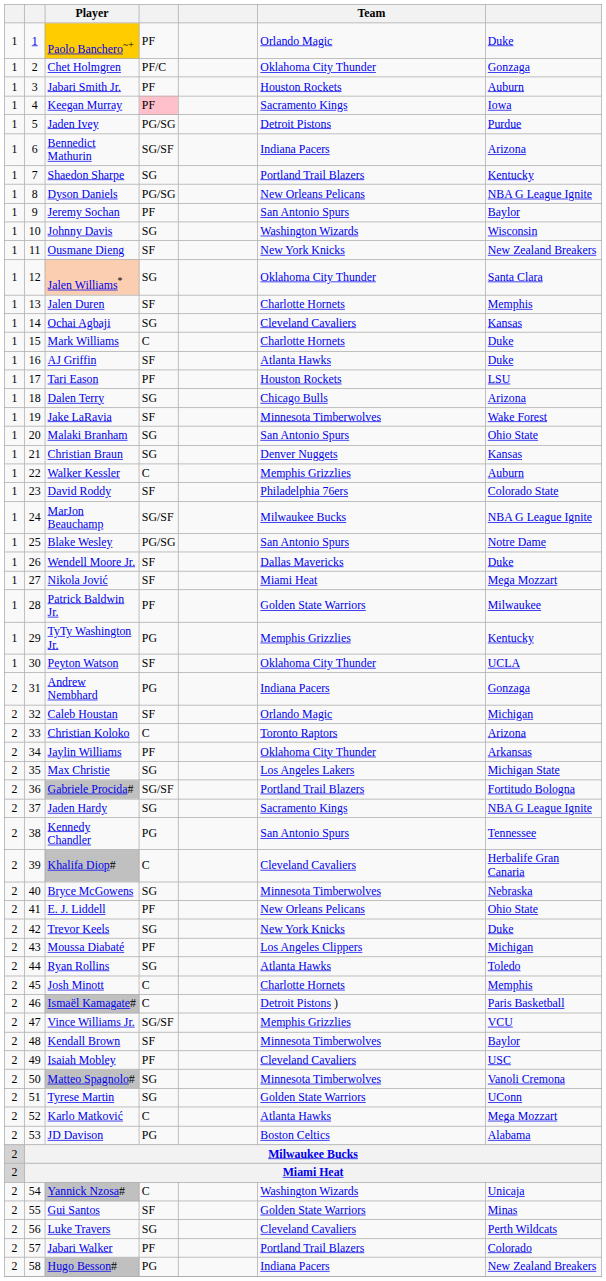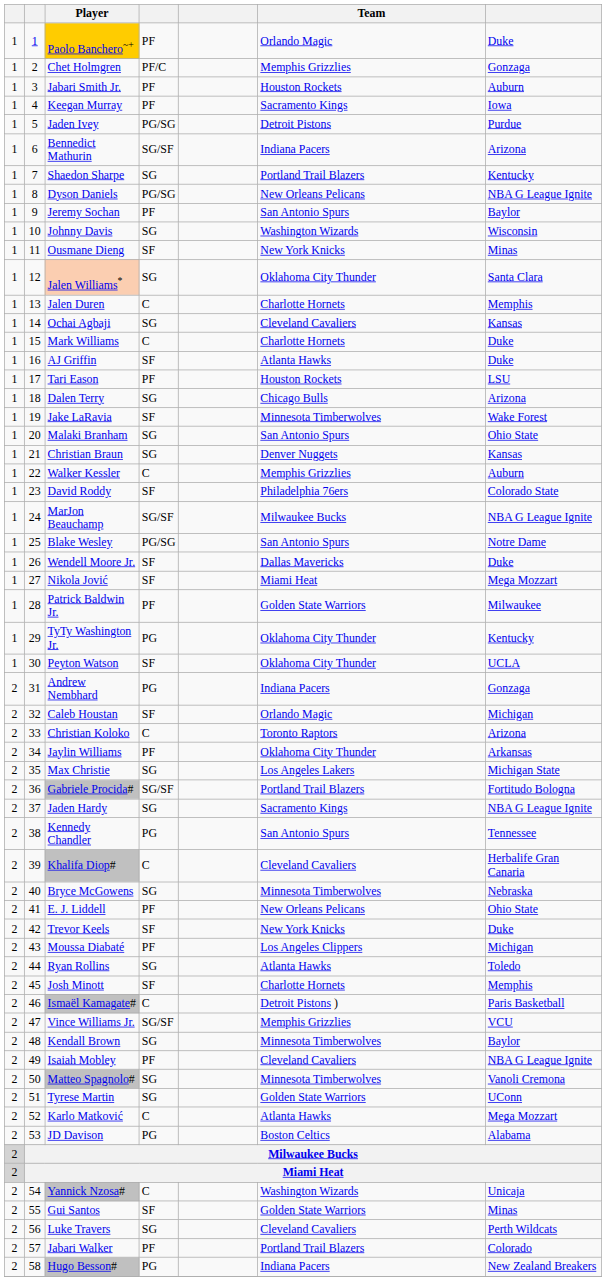(318, 67) Oklahoma City Thunder -> (306, 67) Memphis Grizzlies
(148, 105) pink background -> (148, 105) no background
(542, 250) New Zealand Breakers -> (503, 250) Minas
(148, 304) SF -> (146, 304) C
(306, 638) Memphis Grizzlies -> (318, 638) Oklahoma City Thunder
(149, 928) SG -> (148, 928) SF
(146, 985) C -> (148, 985) SF
(148, 1041) SF -> (149, 1041) SG
(499, 1060) USC -> (540, 1060) NBA G League Ignite
